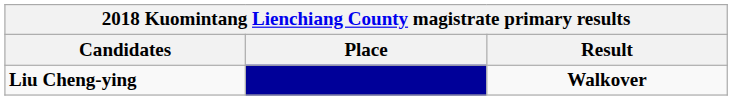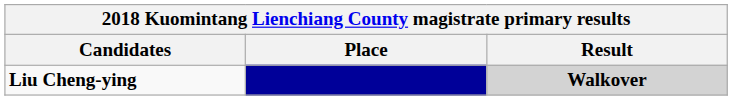(607, 79) no background -> (607, 79) lightgrey background
